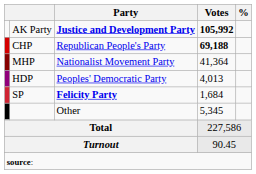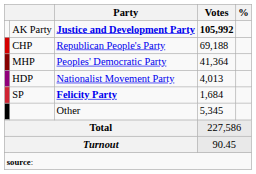(214, 45) bold -> (214, 45) normal
(115, 62) Nationalist Movement Party -> (111, 62) Peoples' Democratic Party
(111, 78) Peoples' Democratic Party -> (115, 78) Nationalist Movement Party
